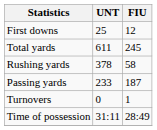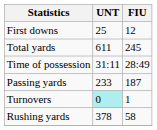rows swapped: (38, 64) <-> (49, 116)
(98, 99) no background -> (98, 99) paleturquoise background
